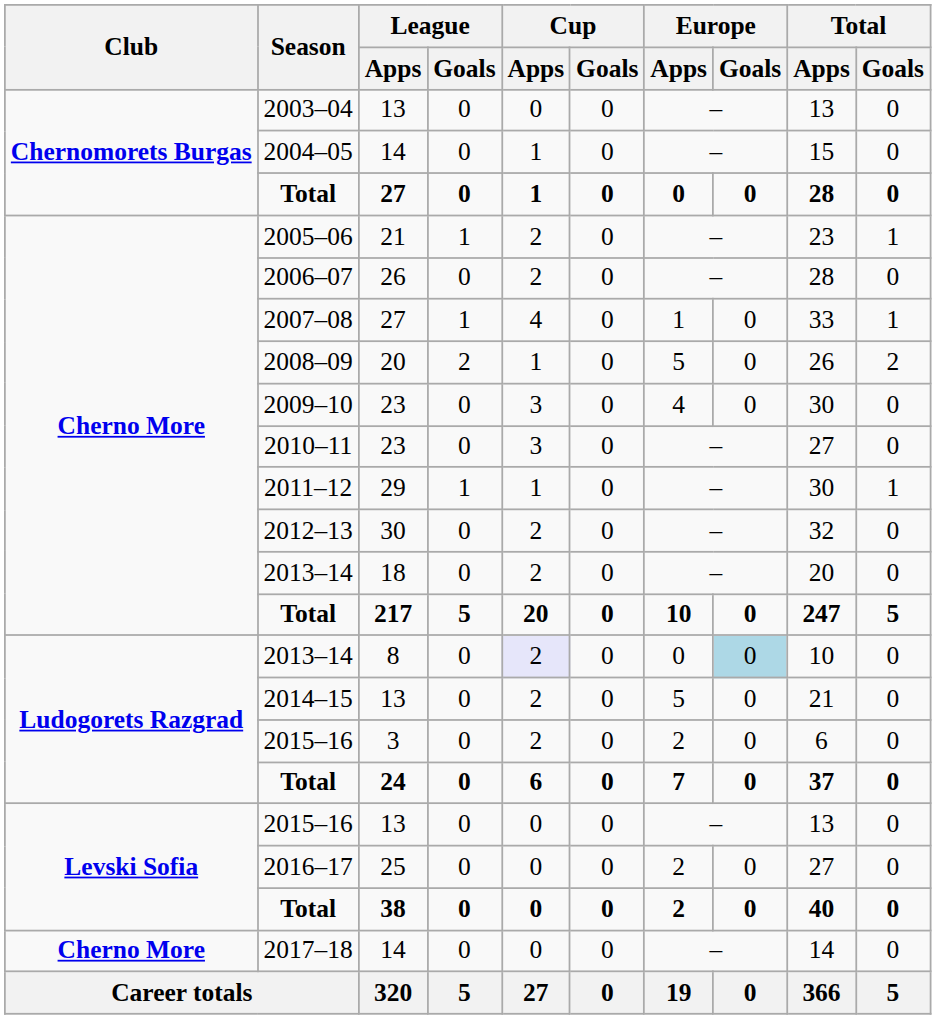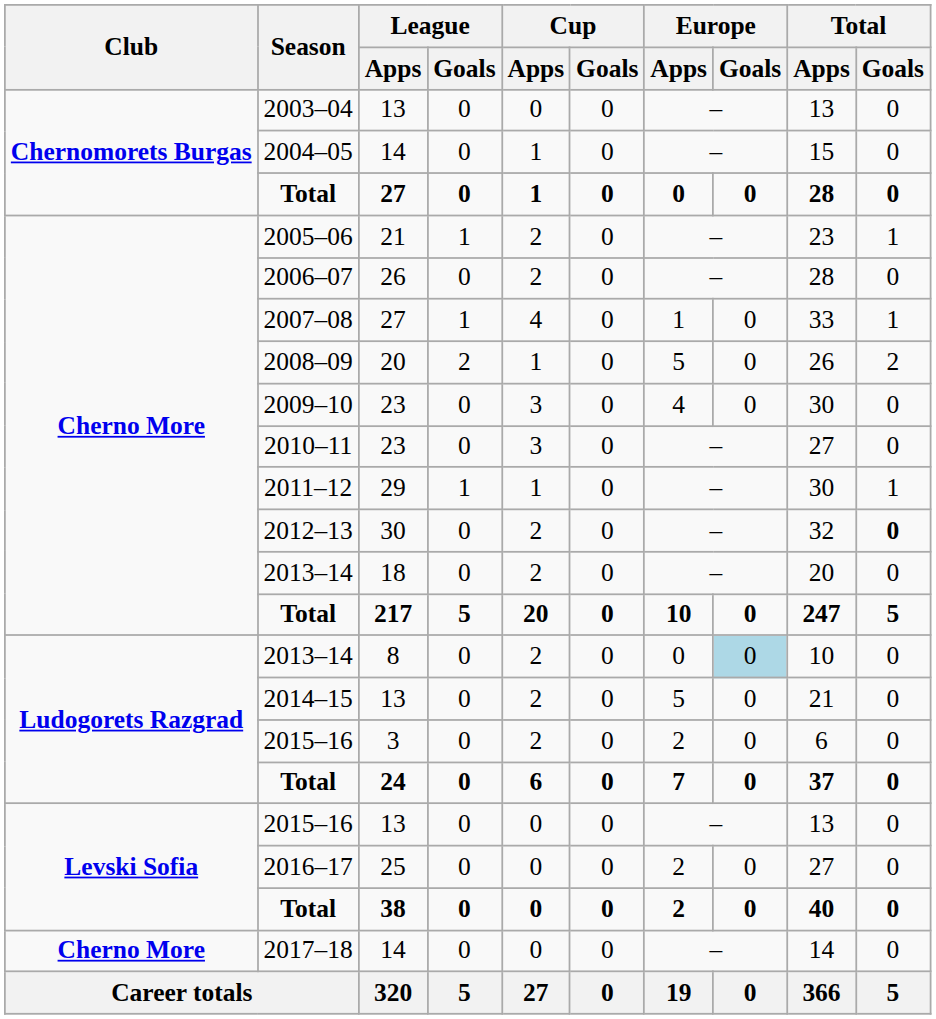(893, 530) normal -> (893, 530) bold
(536, 656) lavender background -> (536, 656) no background
